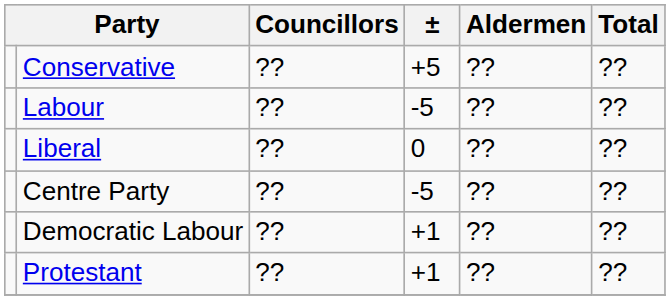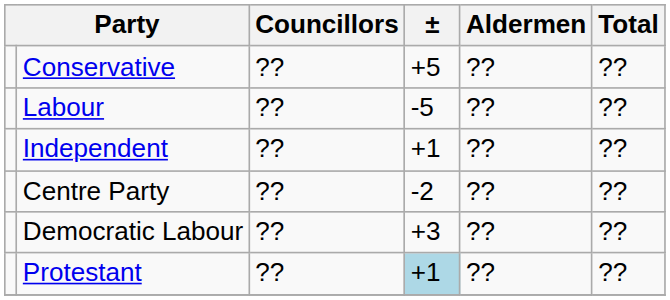- row: (62, 149)
+ row: (95, 149)
(422, 190) -5 -> (422, 190) -2
(426, 231) +1 -> (426, 231) +3
(426, 273) no background -> (426, 273) lightblue background
